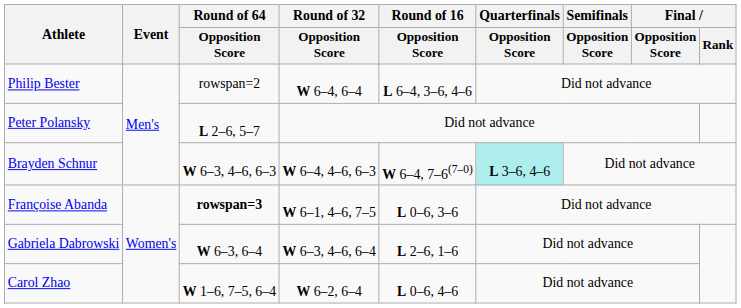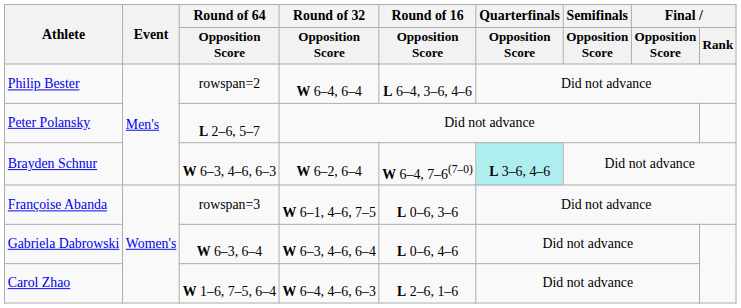(329, 172) W 6–4, 4–6, 6–3 -> (329, 172) W 6–2, 6–4
(229, 205) bold -> (229, 205) normal
(428, 252) L 2–6, 1–6 -> (428, 252) L 0–6, 4–6
(329, 291) W 6–2, 6–4 -> (329, 291) W 6–4, 4–6, 6–3
(428, 291) L 0–6, 4–6 -> (428, 291) L 2–6, 1–6
